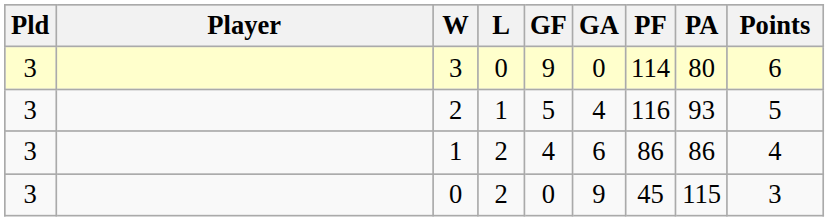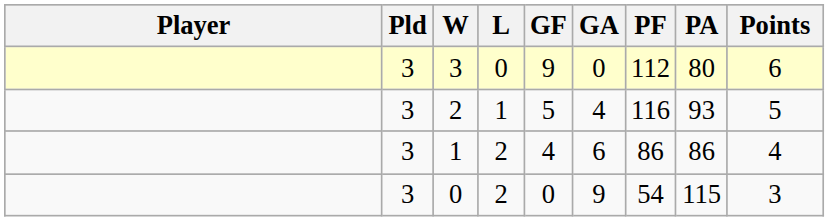columns swapped: (244, 25) <-> (30, 25)
(651, 67) 114 -> (651, 67) 112
(651, 194) 45 -> (651, 194) 54
